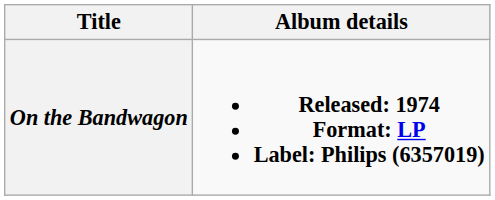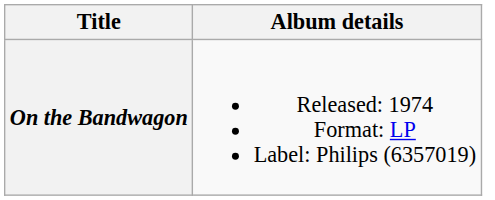(341, 130) bold -> (337, 130) normal
